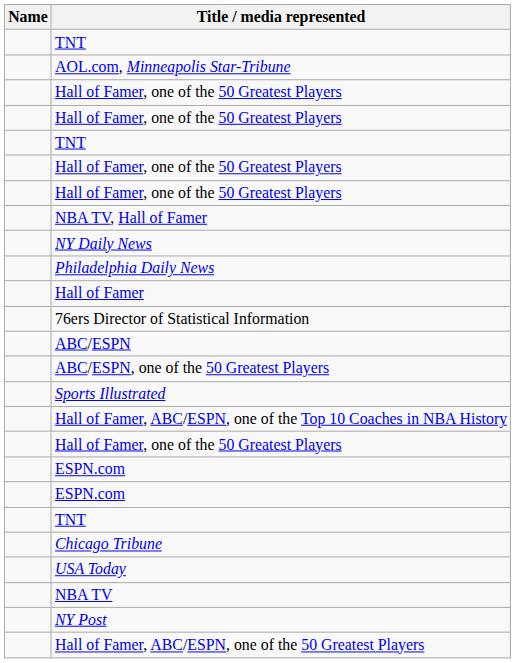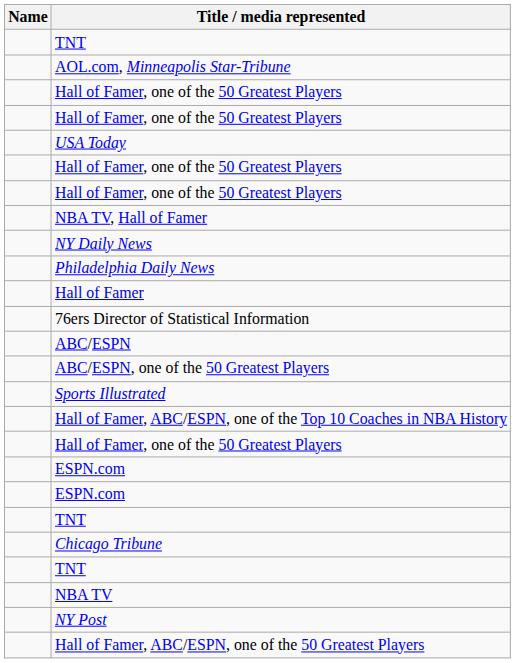(70, 142) TNT -> (90, 142) USA Today
(90, 569) USA Today -> (70, 569) TNT
